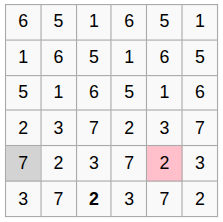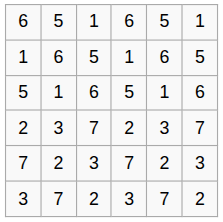(23, 163) lightgrey background -> (23, 163) no background
(164, 163) pink background -> (164, 163) no background
(94, 198) bold -> (94, 198) normal
